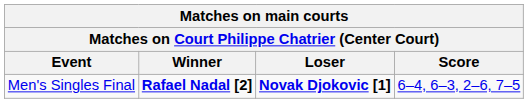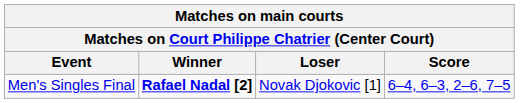(325, 86) bold -> (320, 86) normal
